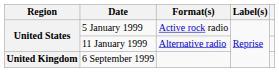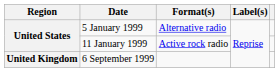(193, 28) Active rock radio -> (192, 28) Alternative radio
(192, 43) Alternative radio -> (193, 43) Active rock radio
